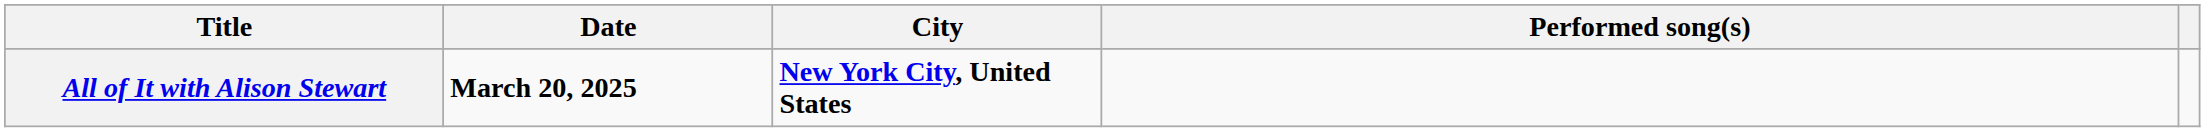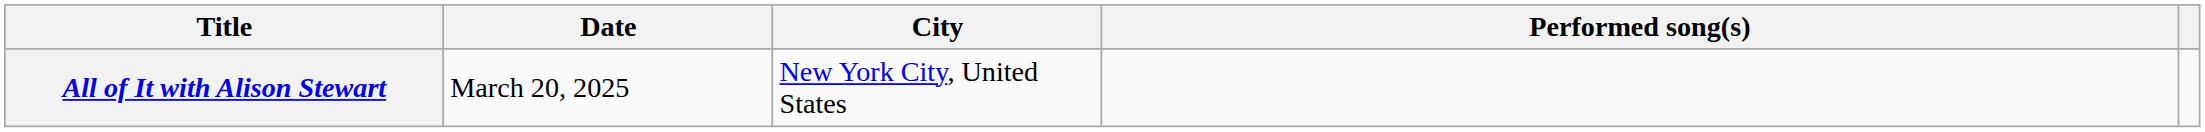(544, 87) bold -> (540, 87) normal
(915, 87) bold -> (909, 87) normal
